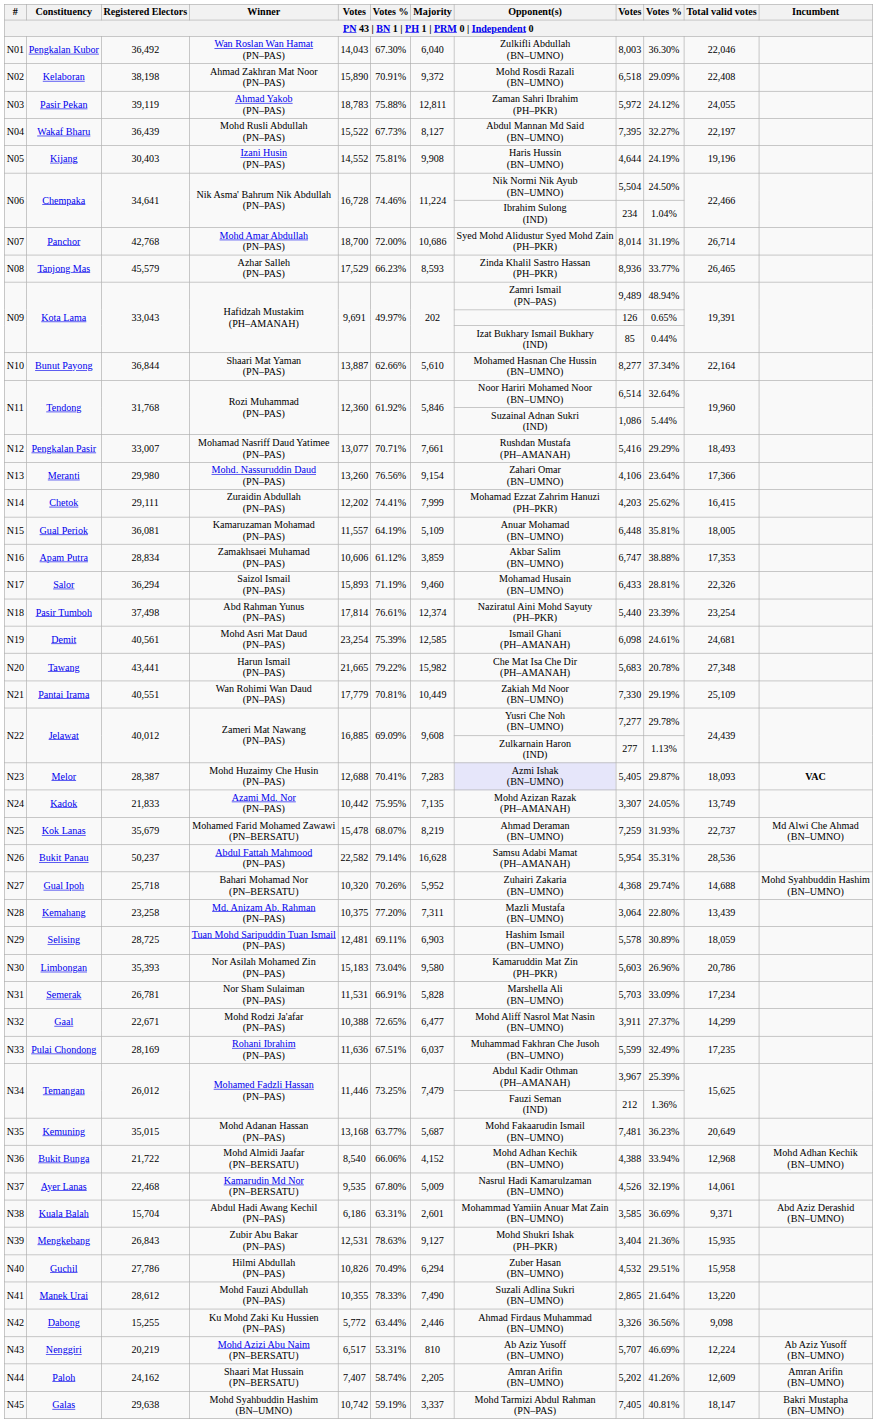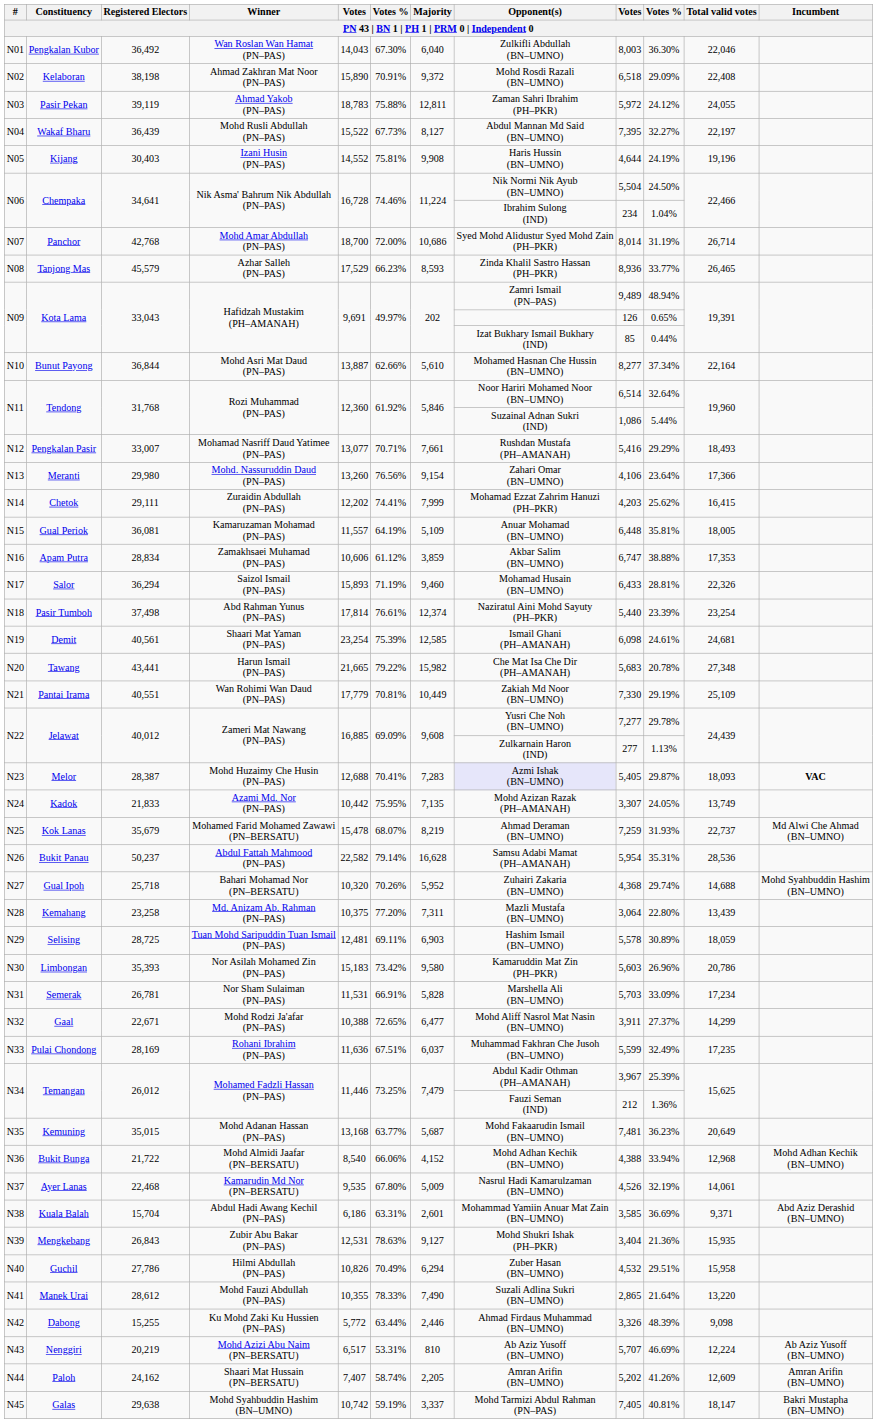(264, 366) Shaari Mat Yaman (PN–PAS) -> (264, 366) Mohd Asri Mat Daud (PN–PAS)
(264, 639) Mohd Asri Mat Daud (PN–PAS) -> (264, 639) Shaari Mat Yaman (PN–PAS)
(391, 967) 73.04% -> (391, 967) 73.42%
(664, 1323) 36.56% -> (664, 1323) 48.39%
